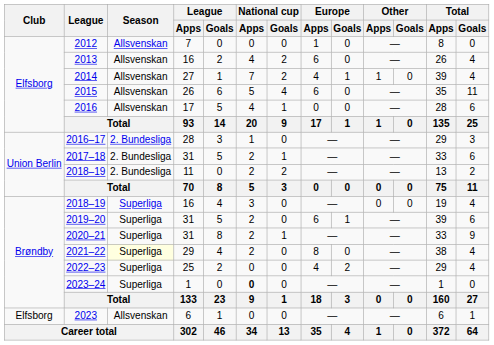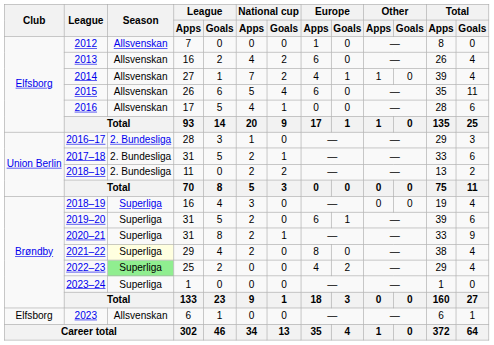(141, 268) no background -> (141, 268) lightgreen background
(252, 284) bold -> (252, 284) normal
